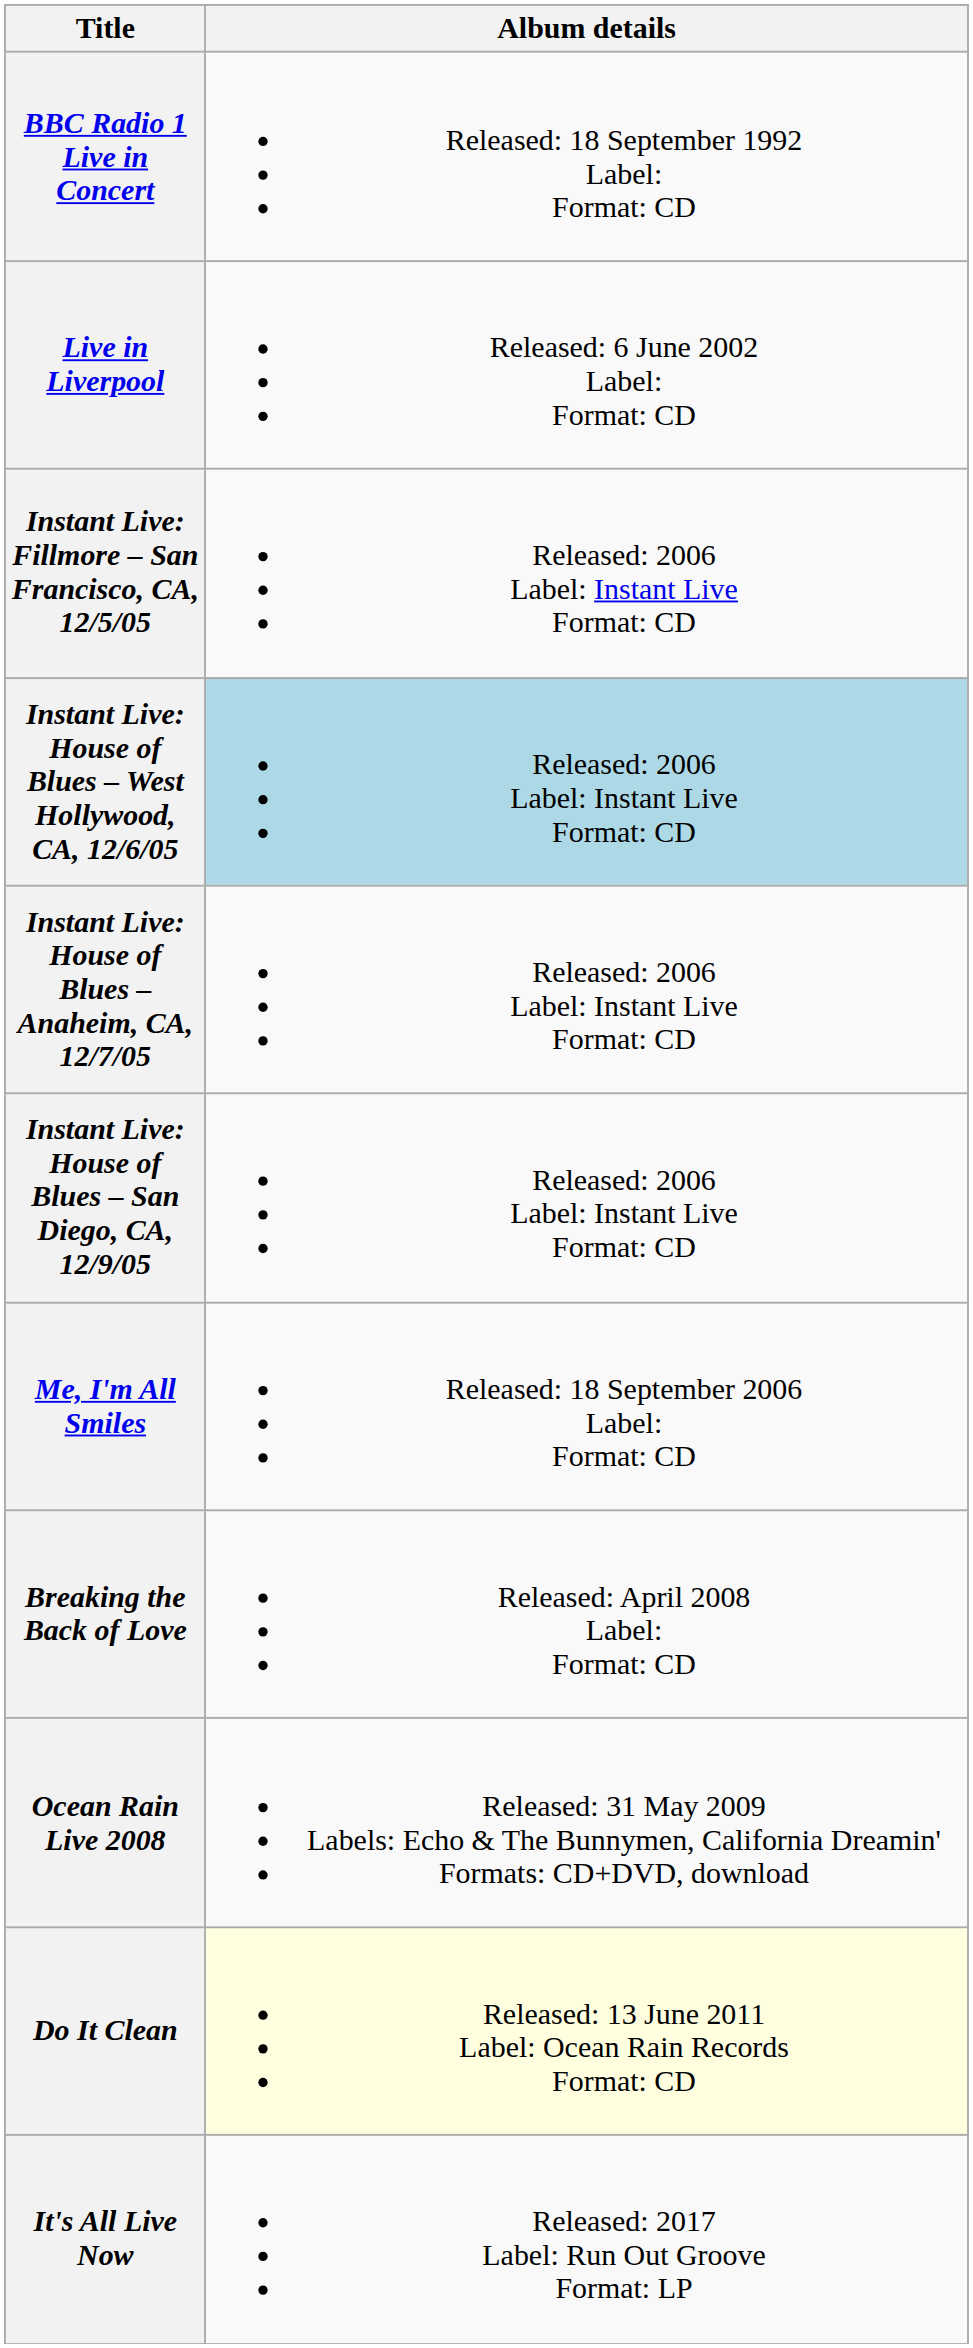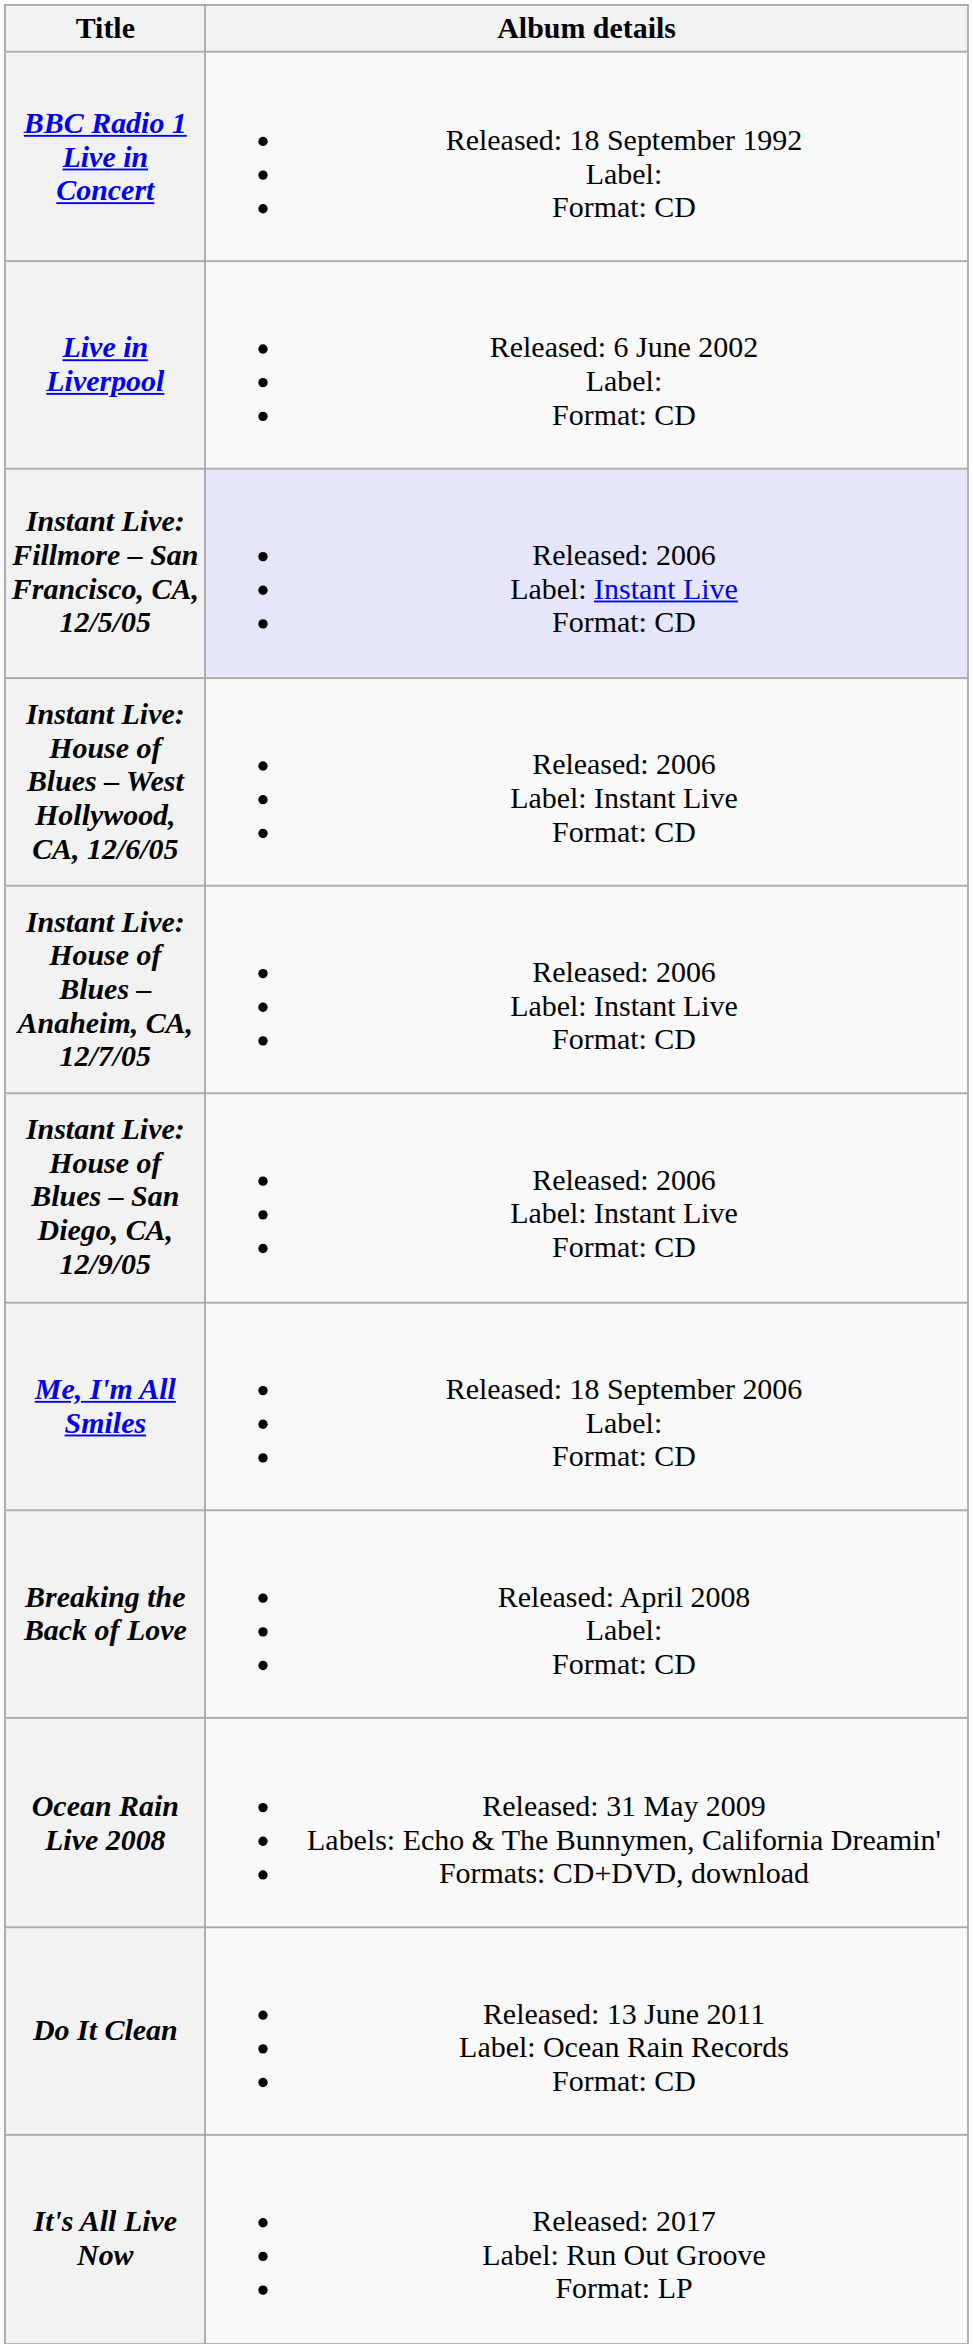(587, 590) no background -> (587, 590) lavender background
(587, 798) lightblue background -> (587, 798) no background
(587, 2048) lightyellow background -> (587, 2048) no background
